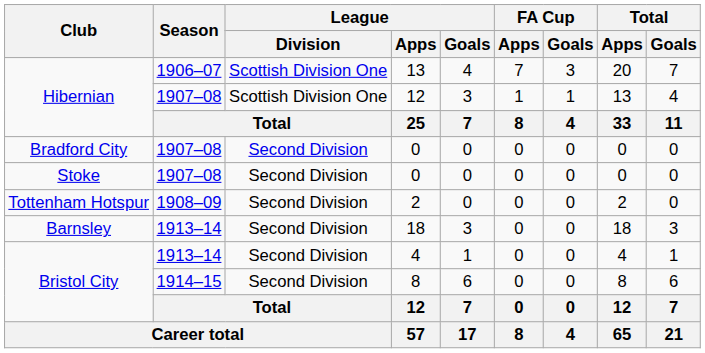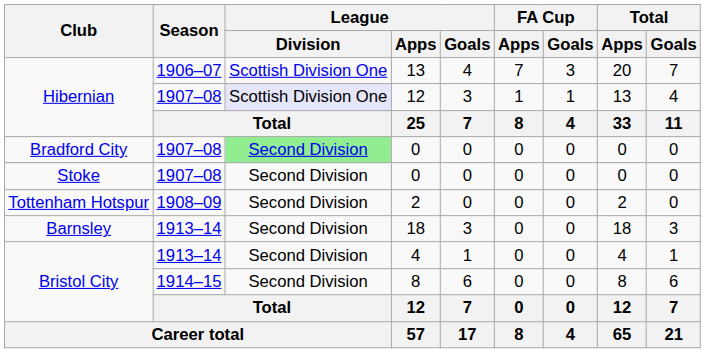(308, 96) no background -> (308, 96) lavender background
(308, 149) no background -> (308, 149) lightgreen background
